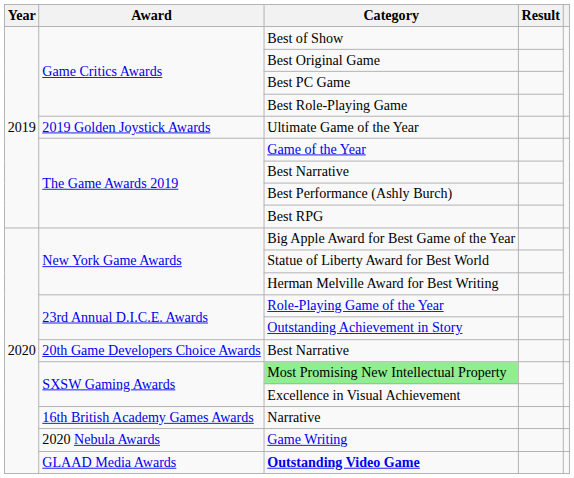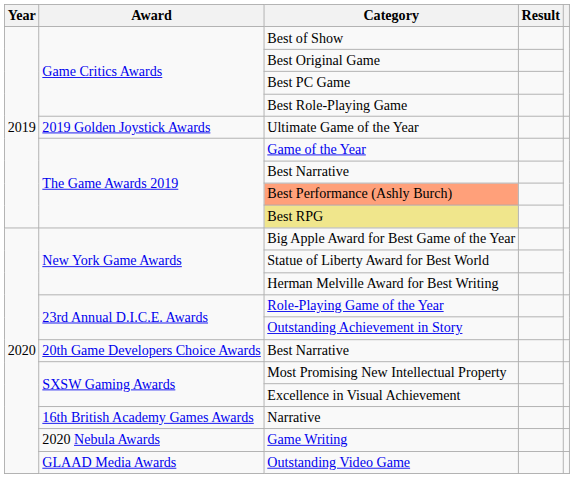(360, 194) no background -> (360, 194) lightsalmon background
(295, 216) no background -> (295, 216) khaki background
(387, 372) lightgreen background -> (387, 372) no background
(344, 462) bold -> (339, 462) normal
